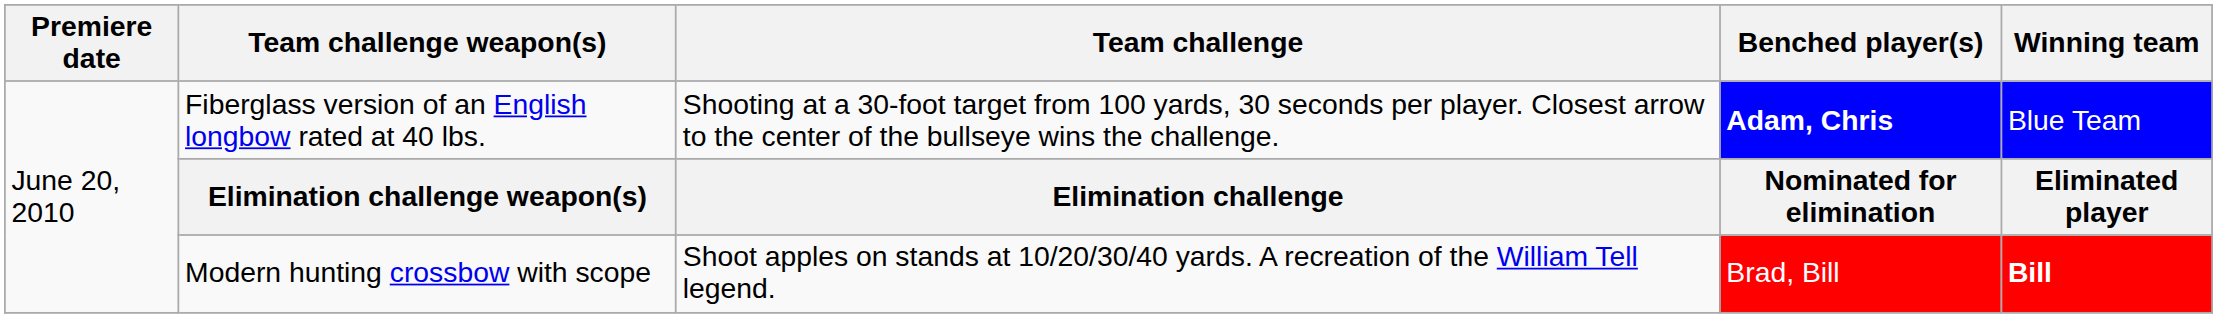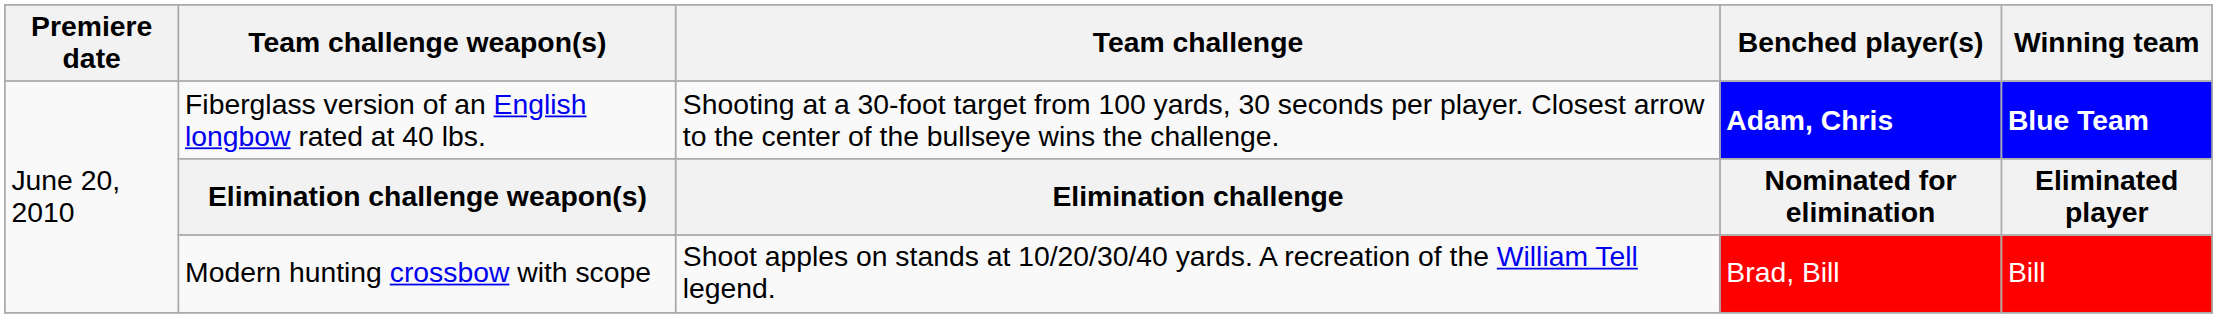(2075, 119) normal -> (2078, 119) bold
(2030, 273) bold -> (2027, 273) normal
